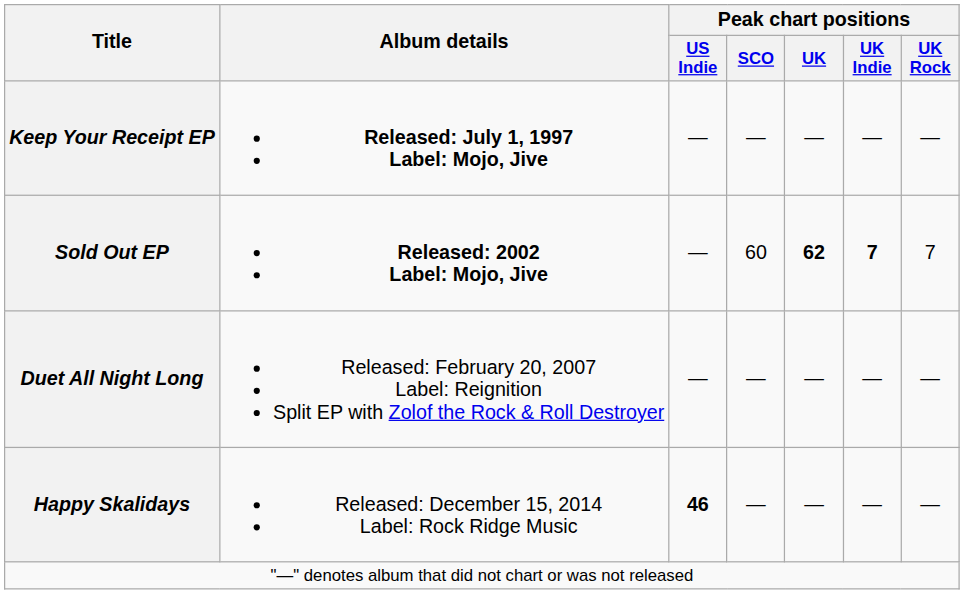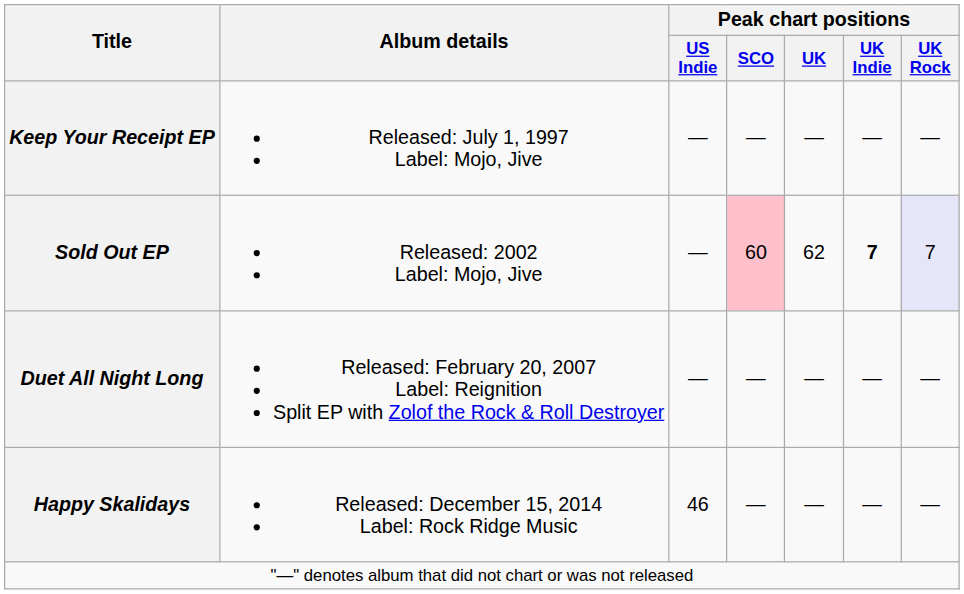(444, 149) bold -> (444, 149) normal
(444, 264) bold -> (444, 264) normal
(756, 252) no background -> (756, 252) pink background
(814, 252) bold -> (814, 252) normal
(930, 252) no background -> (930, 252) lavender background
(698, 504) bold -> (698, 504) normal
